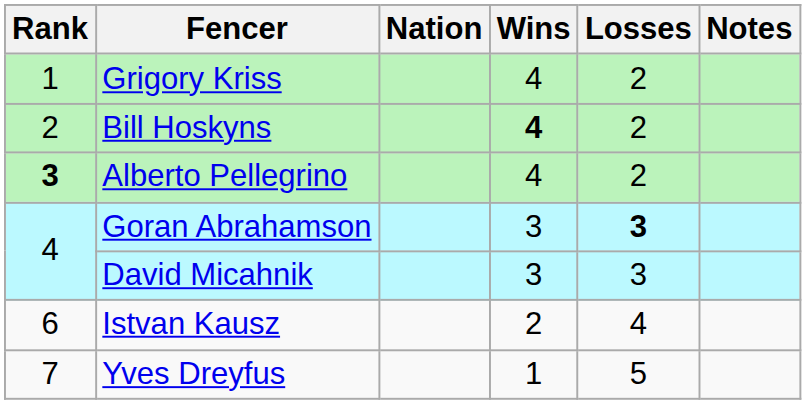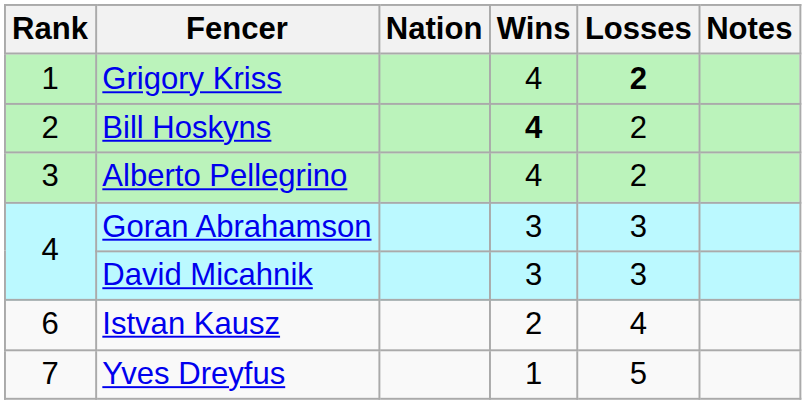(638, 78) normal -> (638, 78) bold
(50, 176) bold -> (50, 176) normal
(638, 226) bold -> (638, 226) normal
